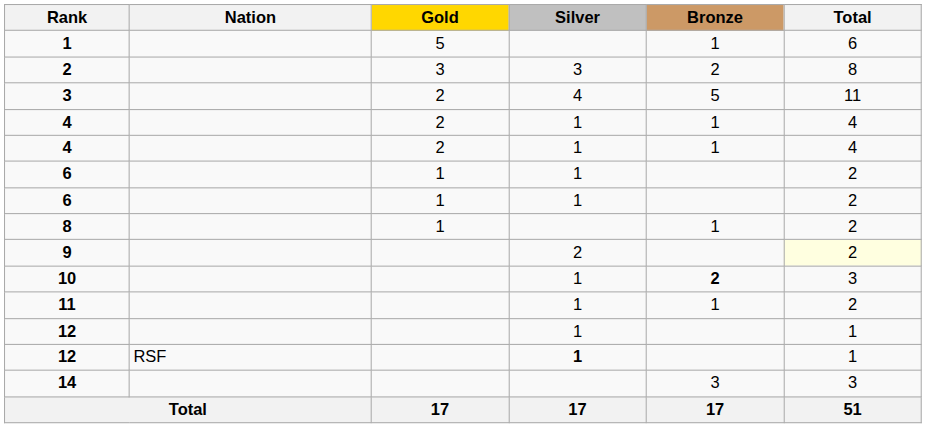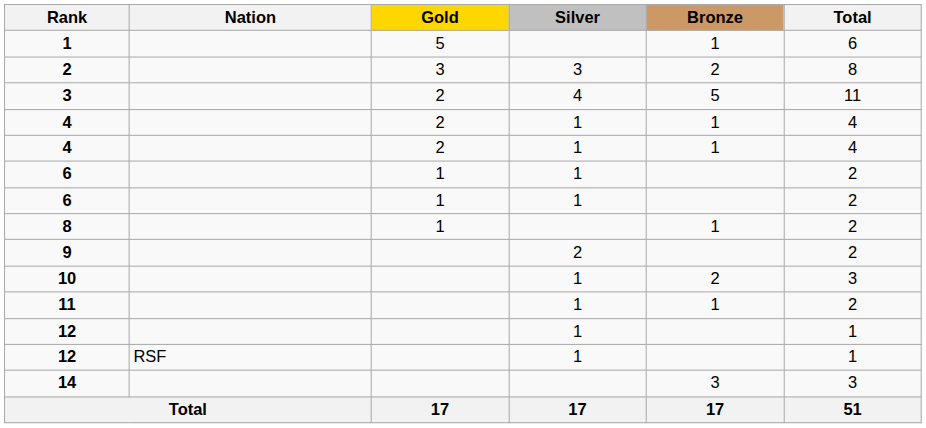(853, 252) lightyellow background -> (853, 252) no background
(715, 278) bold -> (715, 278) normal
(578, 357) bold -> (578, 357) normal
